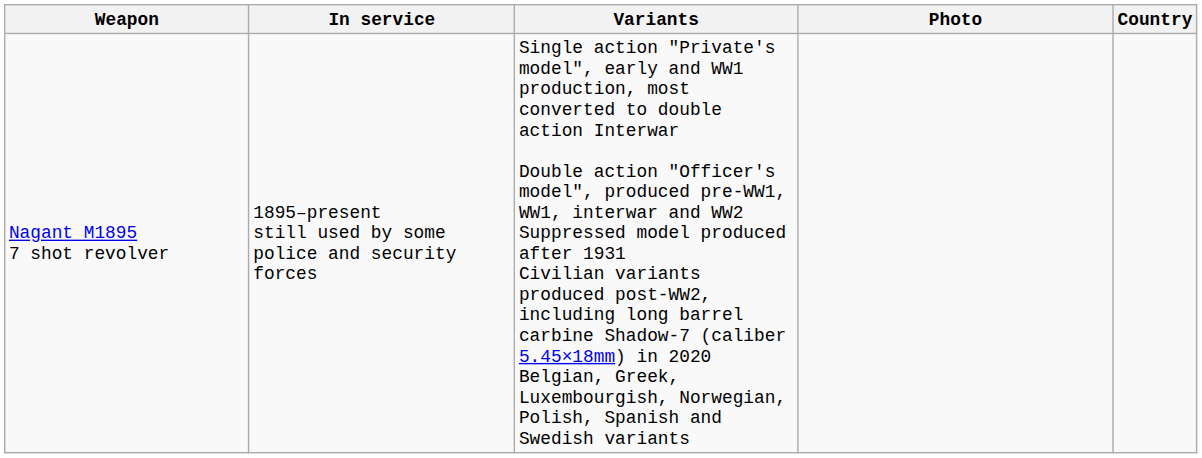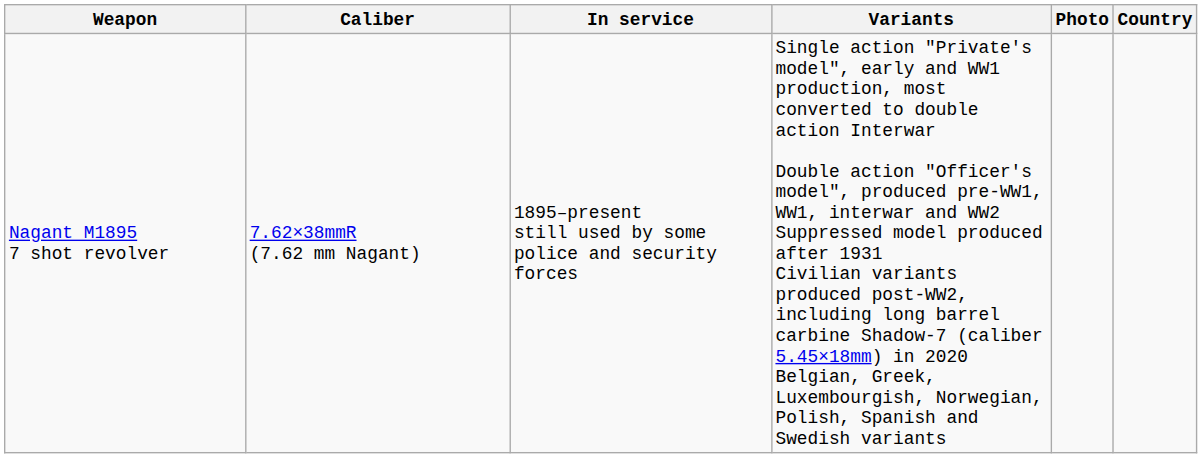+ column: (378, 19)
